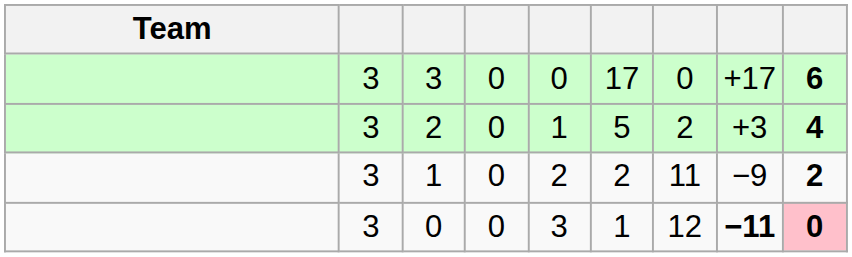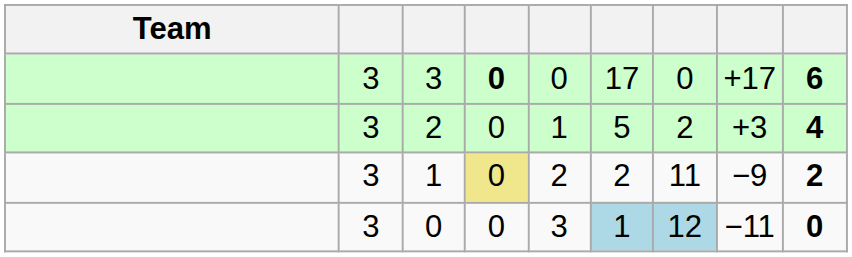(496, 78) normal -> (496, 78) bold
(496, 176) no background -> (496, 176) khaki background
(622, 226) no background -> (622, 226) lightblue background
(685, 226) no background -> (685, 226) lightblue background
(750, 226) bold -> (750, 226) normal
(815, 226) pink background -> (815, 226) no background
